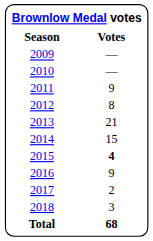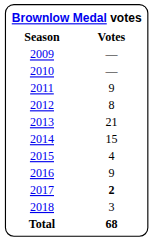(111, 156) bold -> (111, 156) normal
(111, 190) normal -> (111, 190) bold
